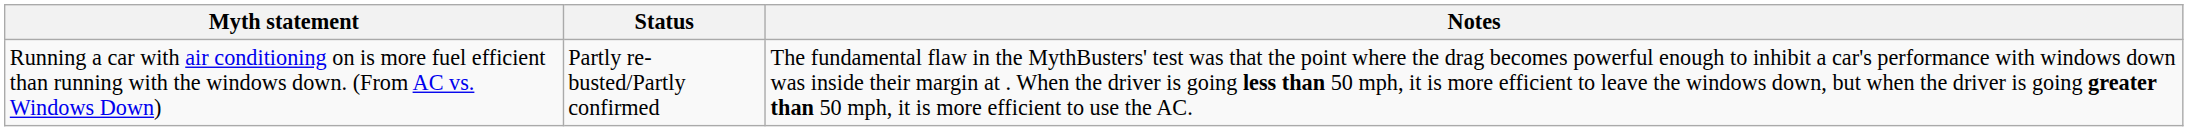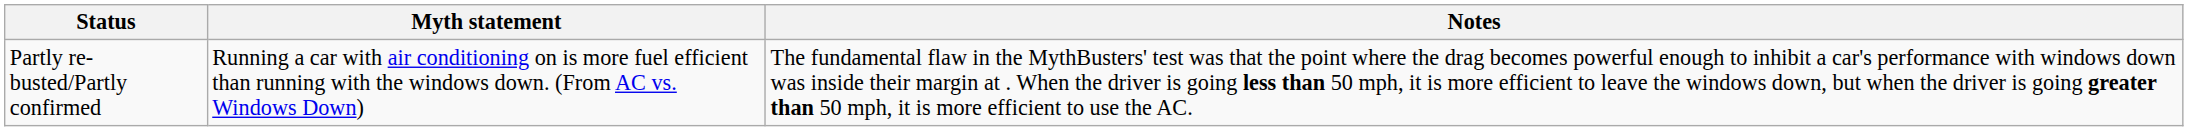columns swapped: (284, 22) <-> (664, 22)
